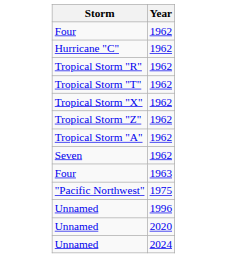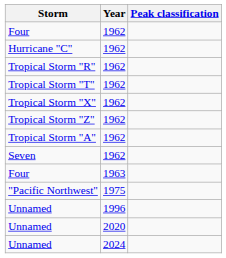+ column: (175, 13)
